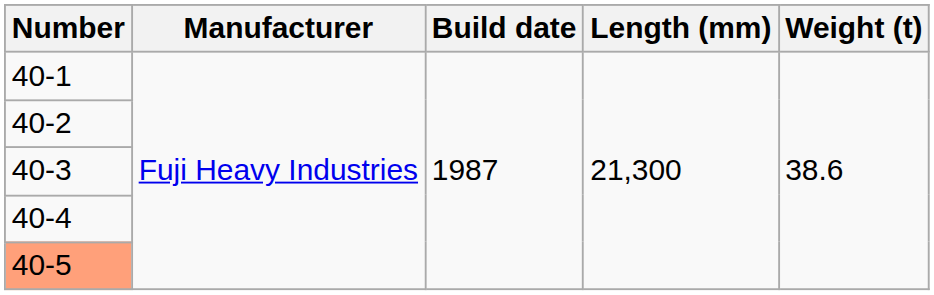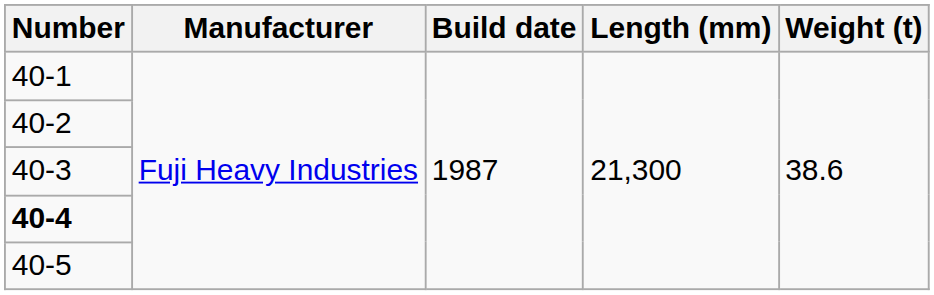(42, 218) normal -> (42, 218) bold
(42, 265) lightsalmon background -> (42, 265) no background
